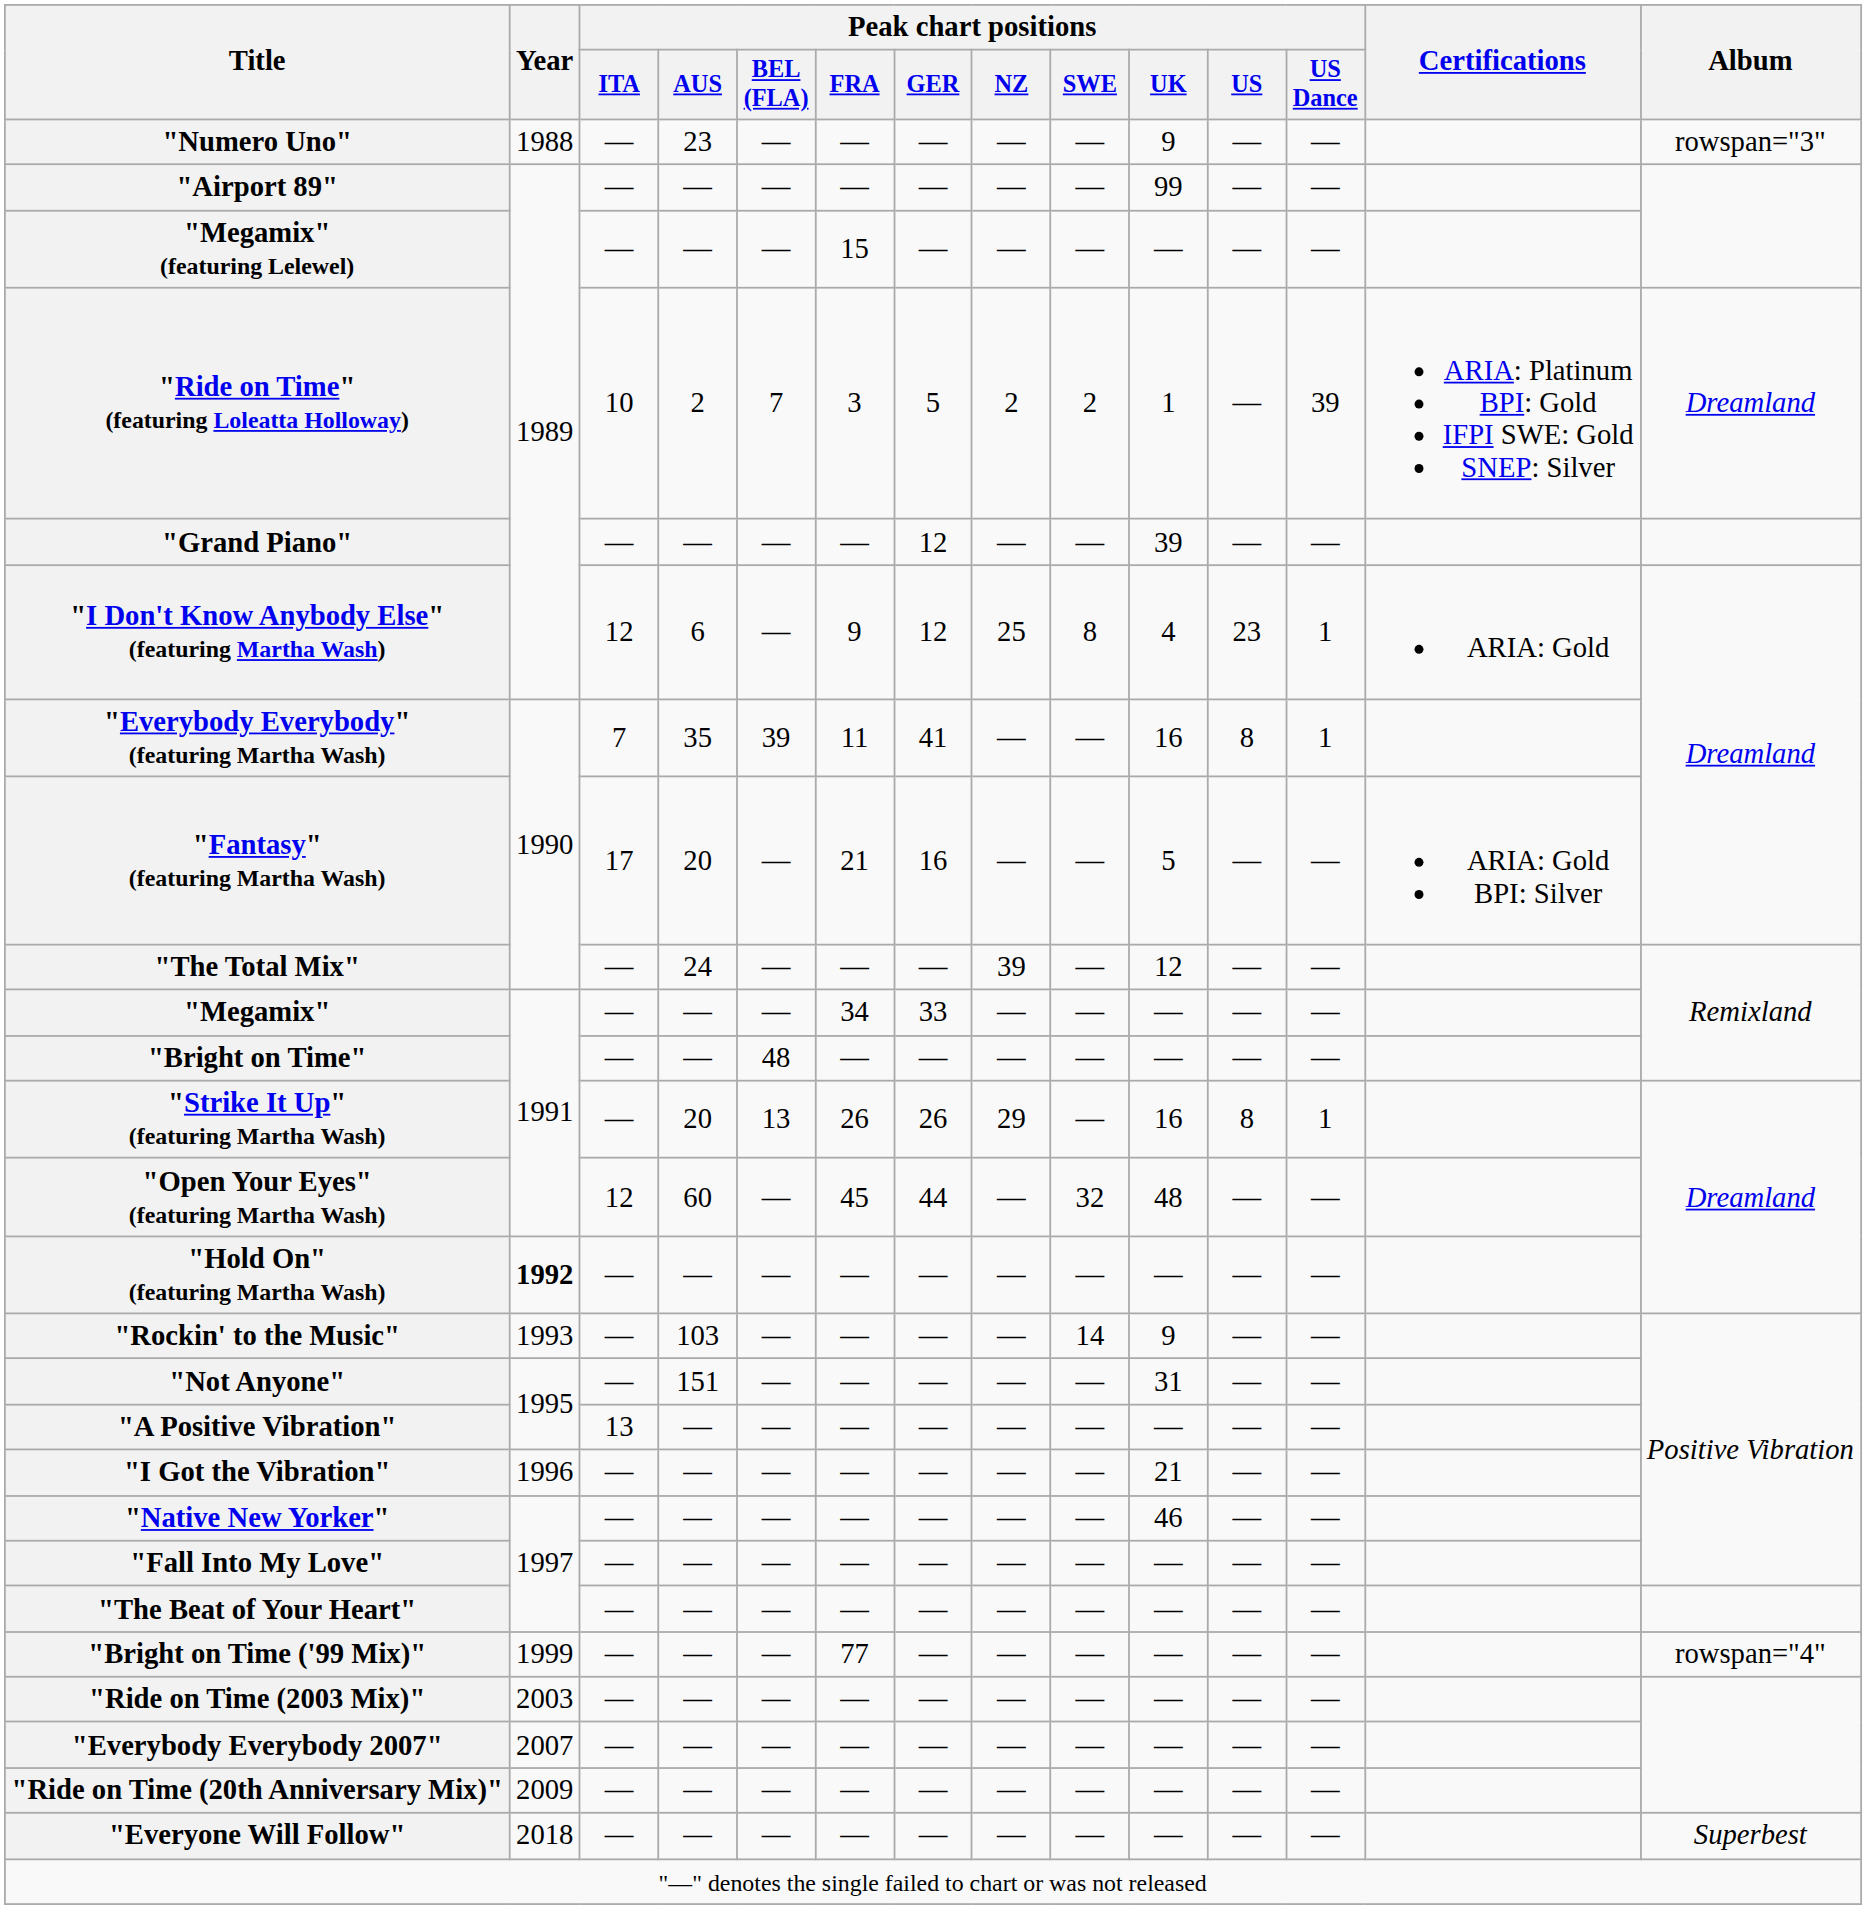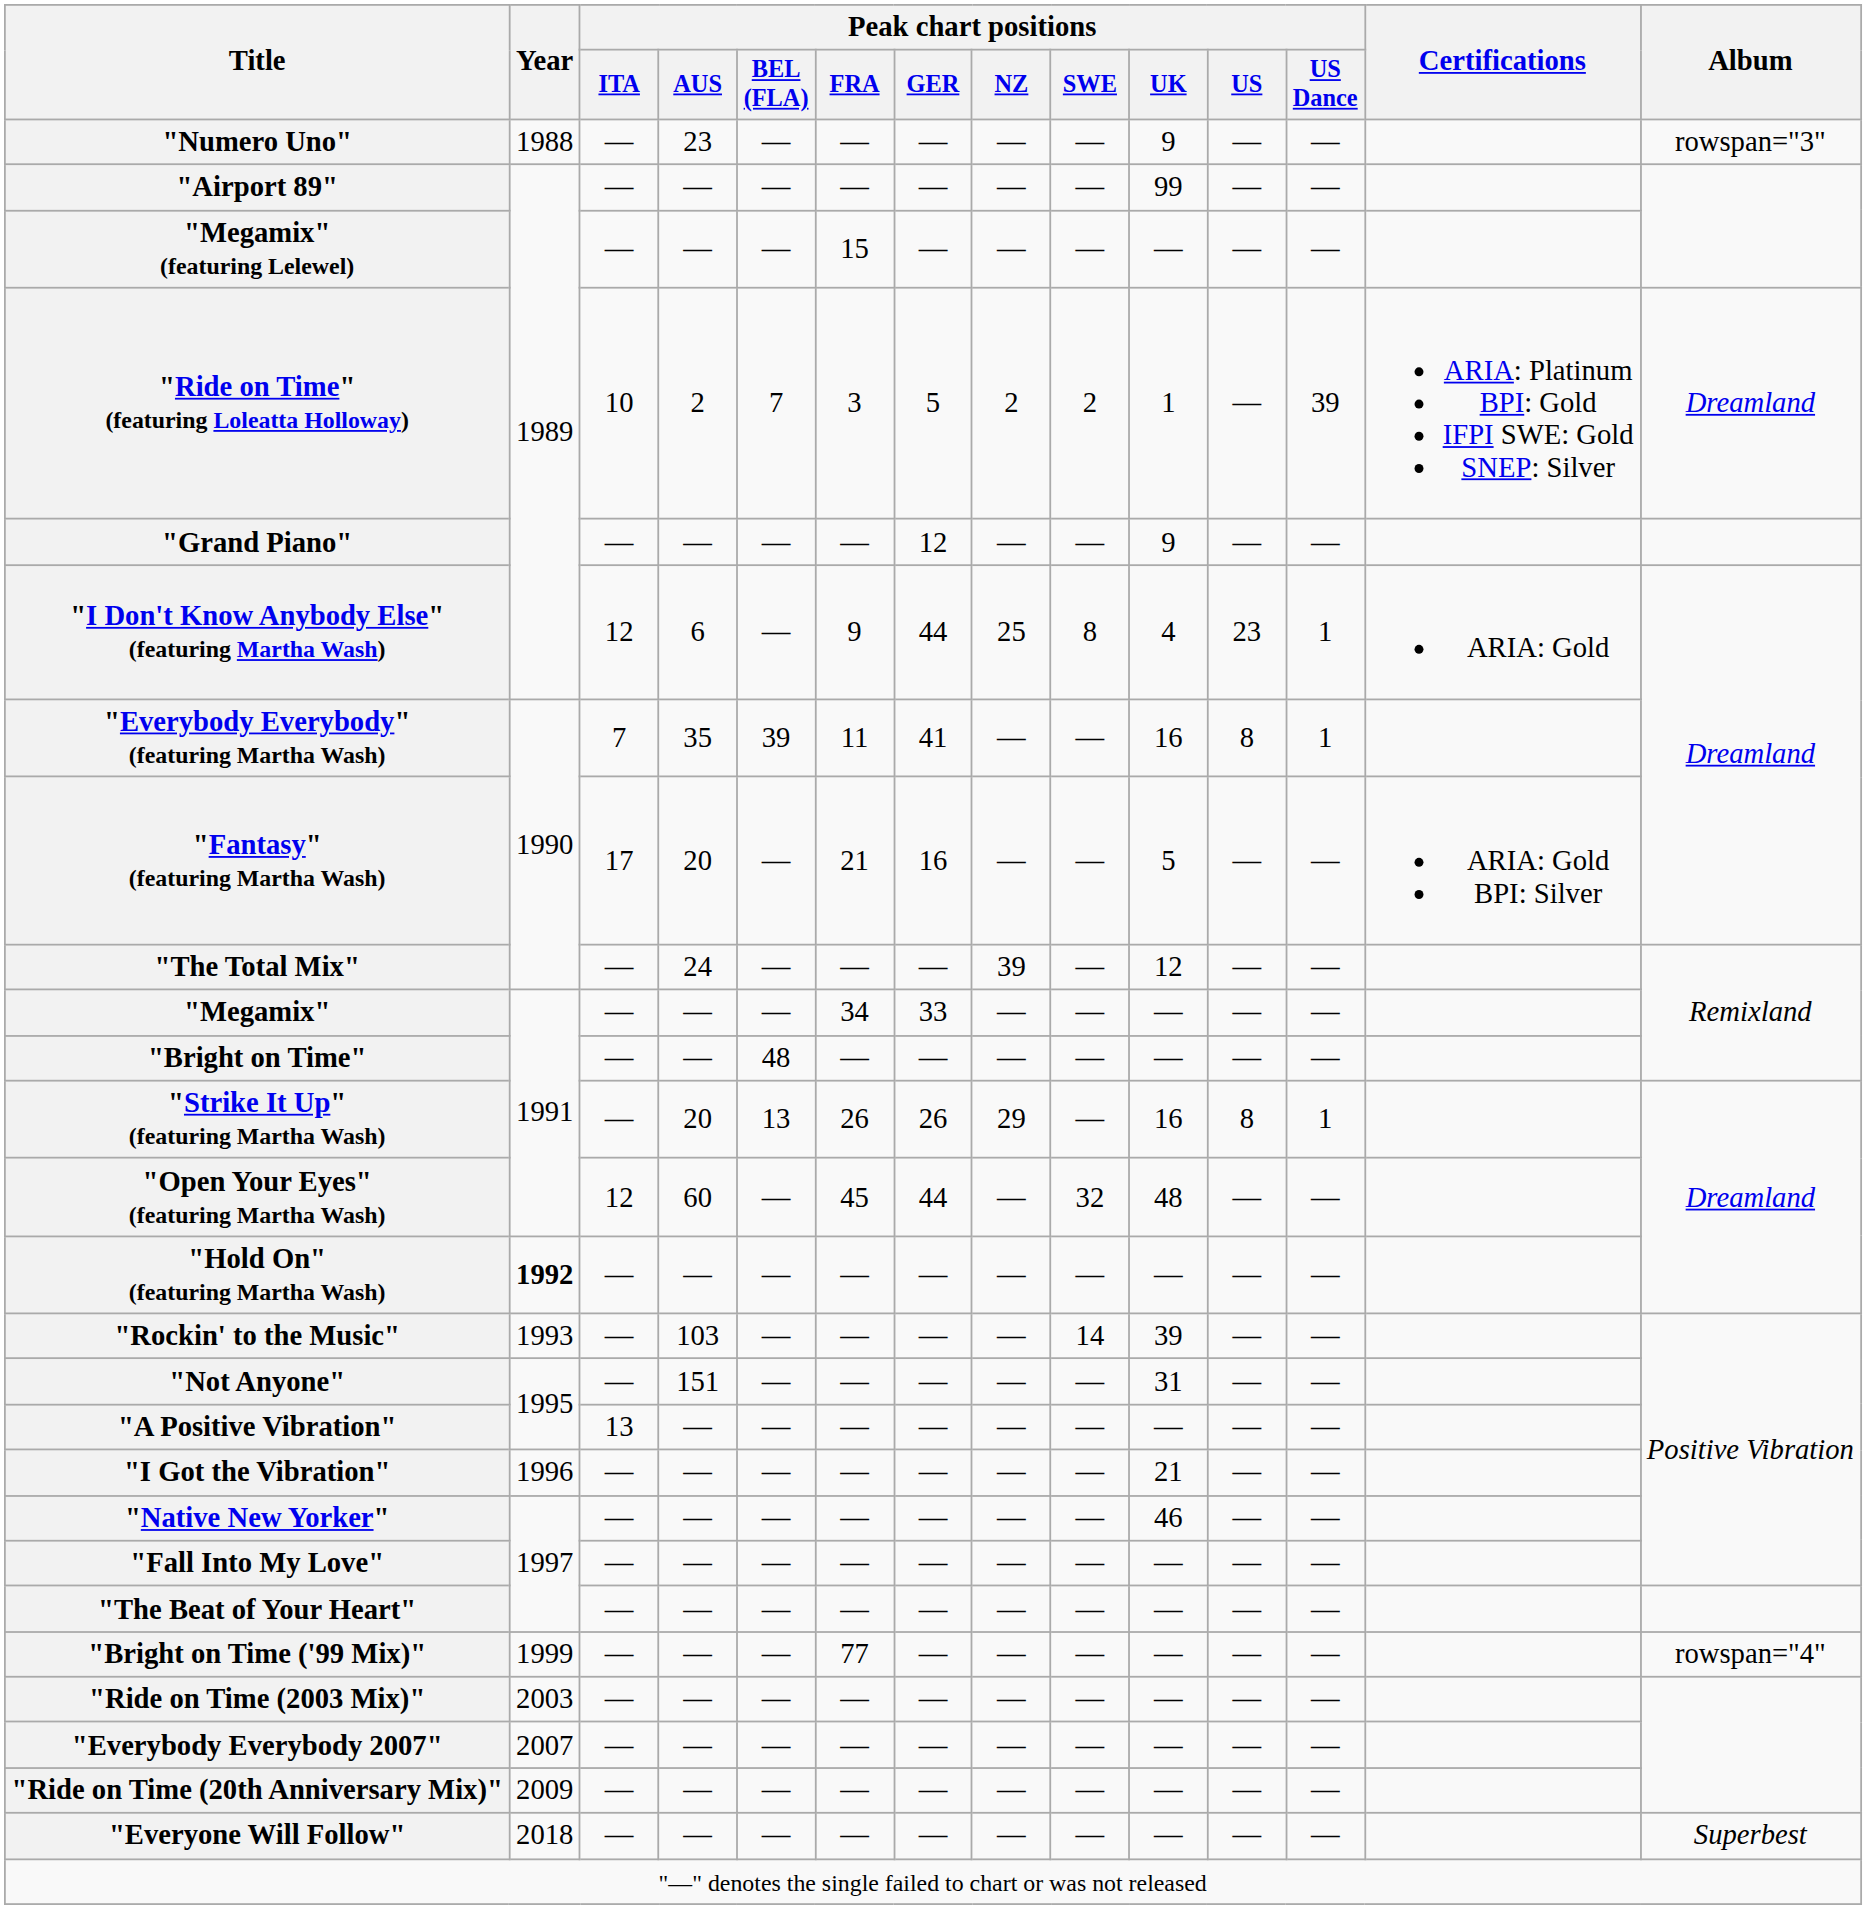(1168, 541) 39 -> (1168, 541) 9
(933, 631) 12 -> (933, 631) 44
(1168, 1335) 9 -> (1168, 1335) 39
